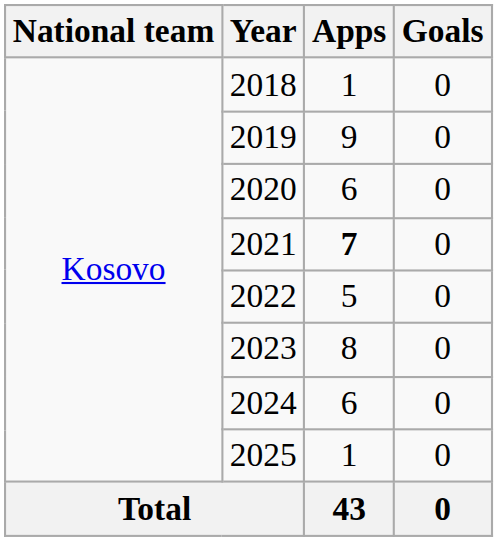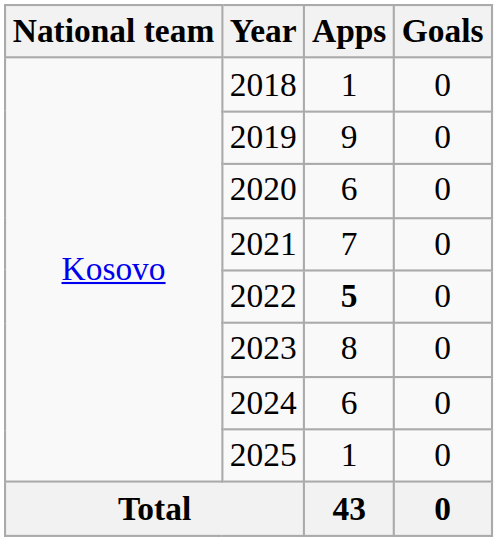(349, 243) bold -> (349, 243) normal
(349, 296) normal -> (349, 296) bold
